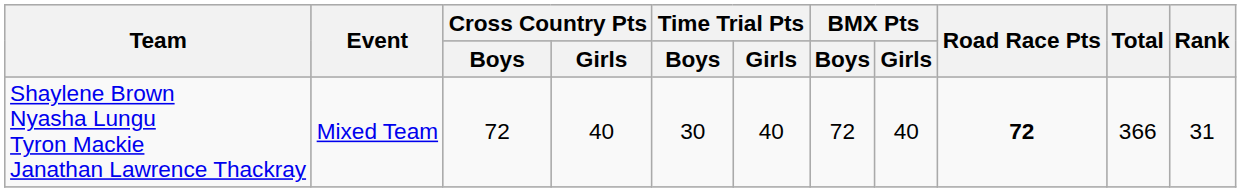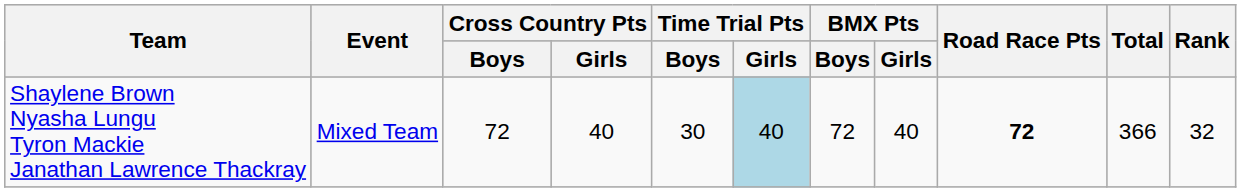(771, 132) no background -> (771, 132) lightblue background
(1202, 132) 31 -> (1202, 132) 32
